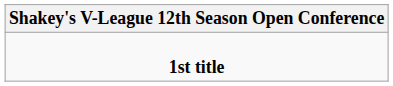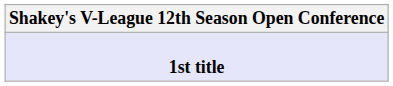(197, 66) no background -> (197, 66) lavender background
